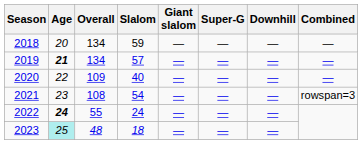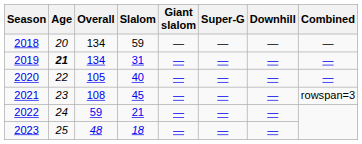(138, 60) 57 -> (138, 60) 31
(96, 78) 109 -> (96, 78) 105
(138, 95) 54 -> (138, 95) 45
(62, 113) bold -> (62, 113) normal
(96, 113) 55 -> (96, 113) 59
(138, 113) 24 -> (138, 113) 21
(62, 130) paleturquoise background -> (62, 130) no background
